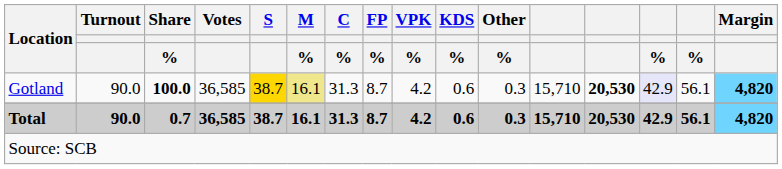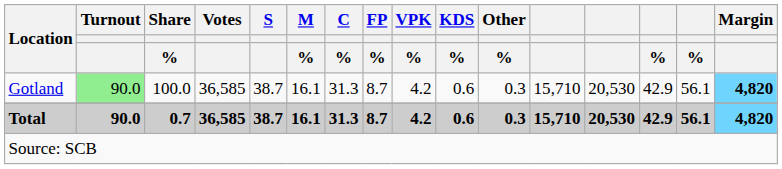(126, 88) no background -> (126, 88) lightgreen background
(172, 88) bold -> (172, 88) normal
(268, 88) gold background -> (268, 88) no background
(306, 88) khaki background -> (306, 88) no background
(612, 88) bold -> (612, 88) normal
(658, 88) lavender background -> (658, 88) no background
